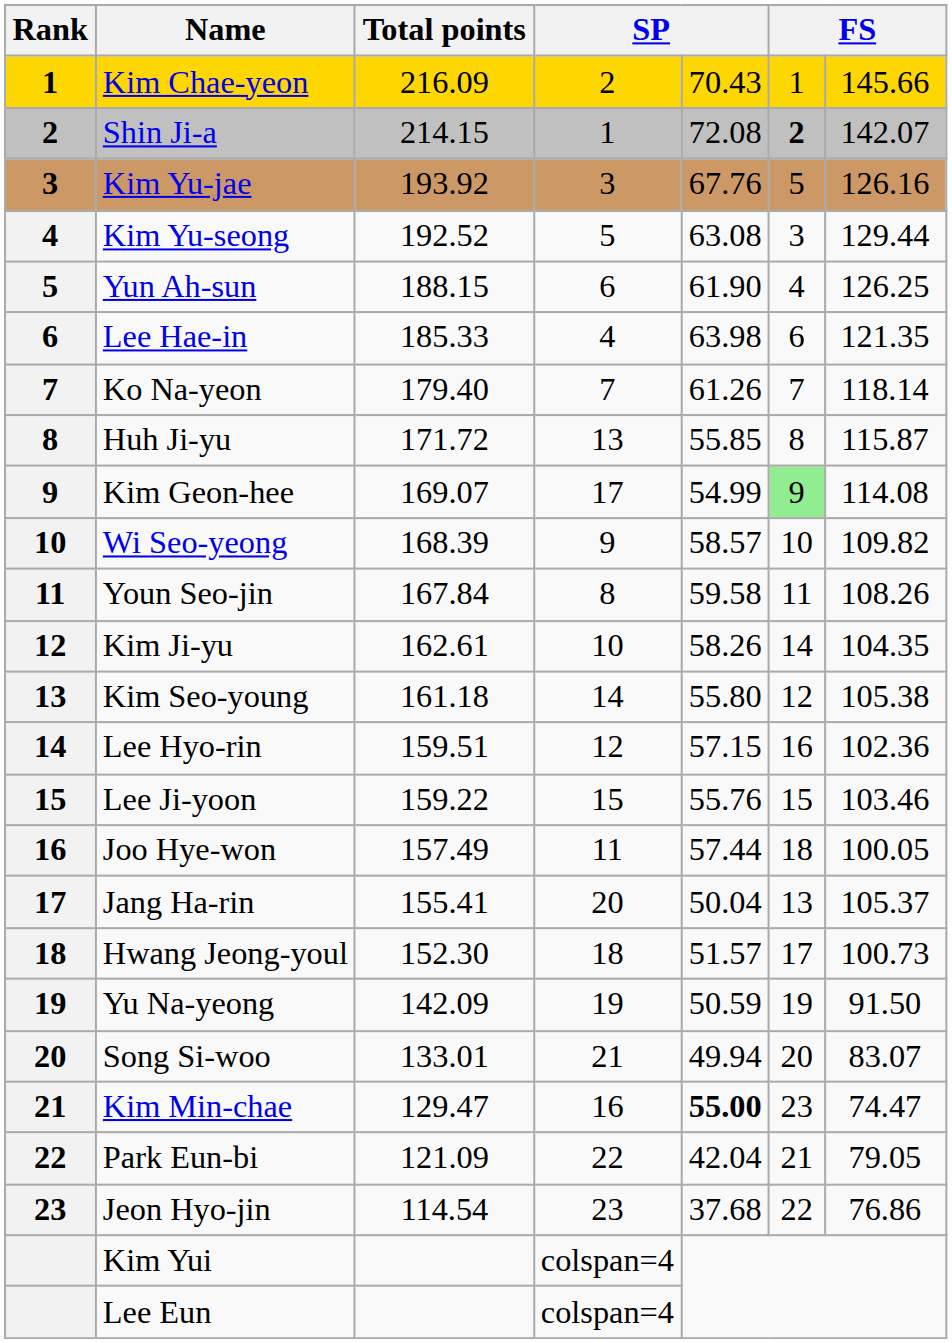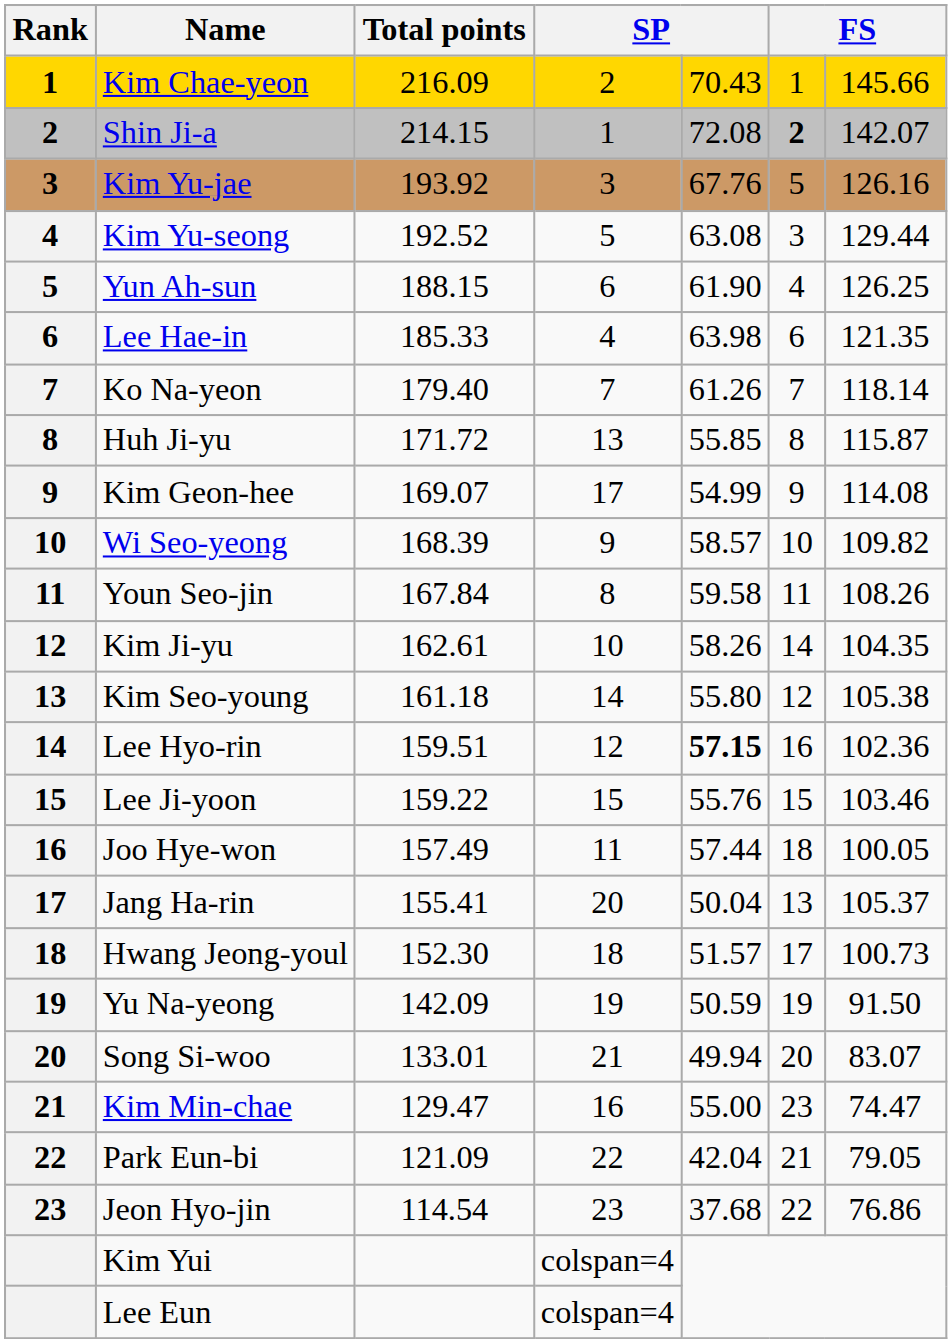(797, 491) lightgreen background -> (797, 491) no background
(725, 747) normal -> (725, 747) bold
(725, 1106) bold -> (725, 1106) normal
